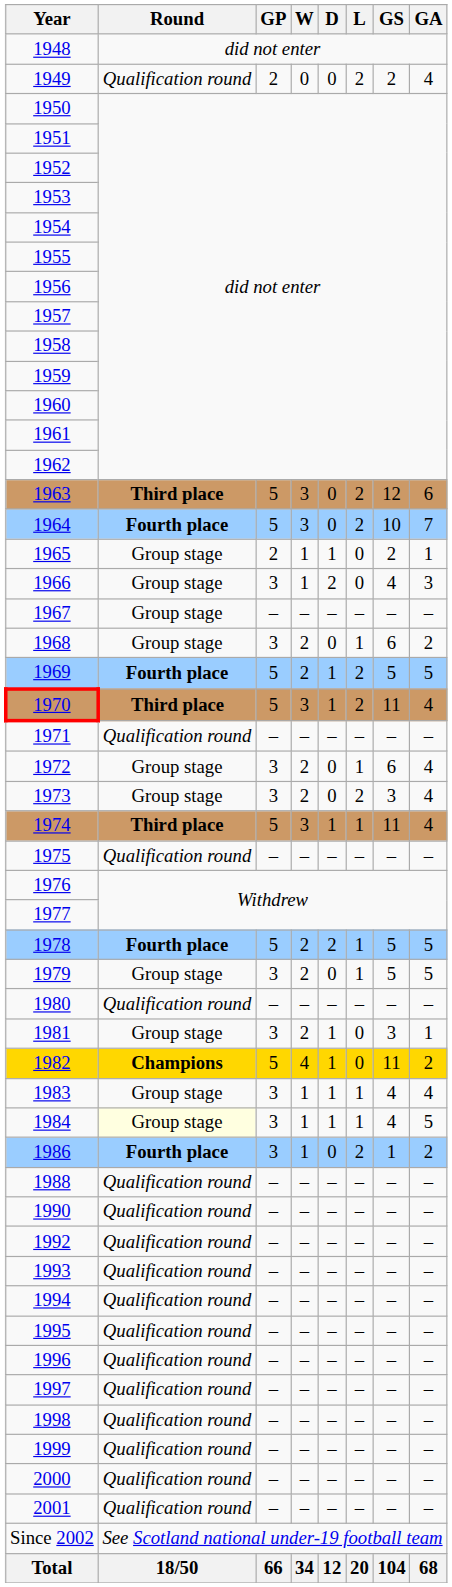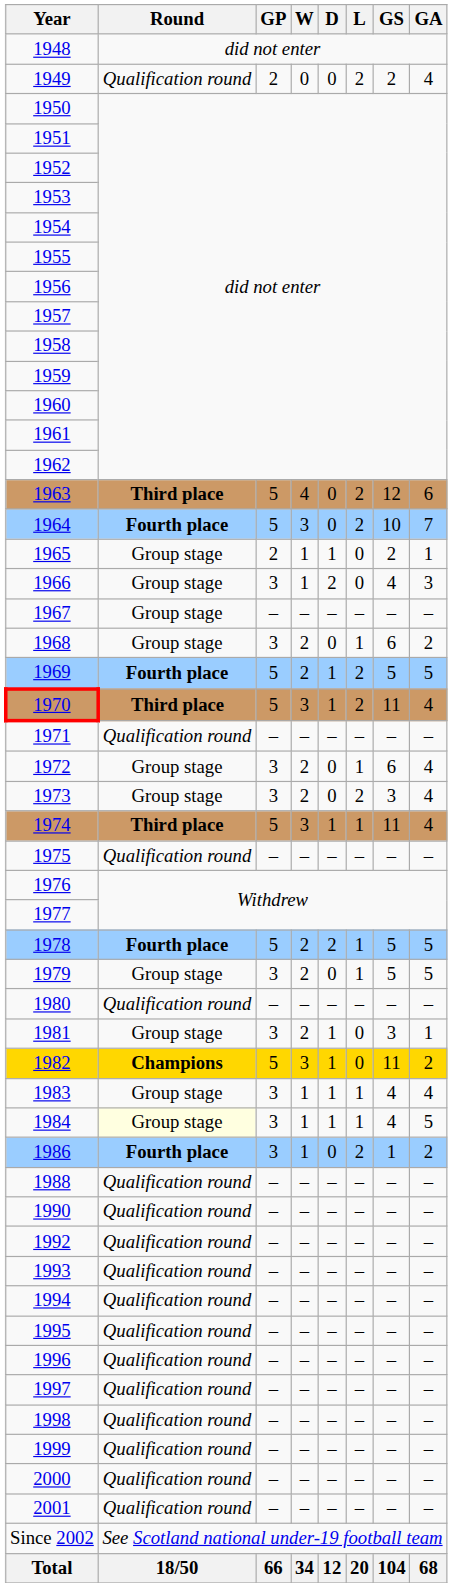(304, 494) 3 -> (304, 494) 4
(304, 1063) 4 -> (304, 1063) 3
